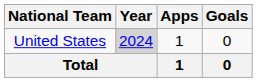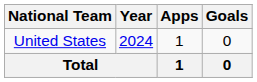(136, 41) lightgrey background -> (136, 41) no background
